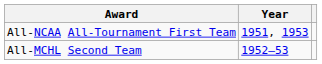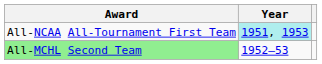(275, 32) no background -> (275, 32) paleturquoise background
(74, 50) no background -> (74, 50) lightgreen background
